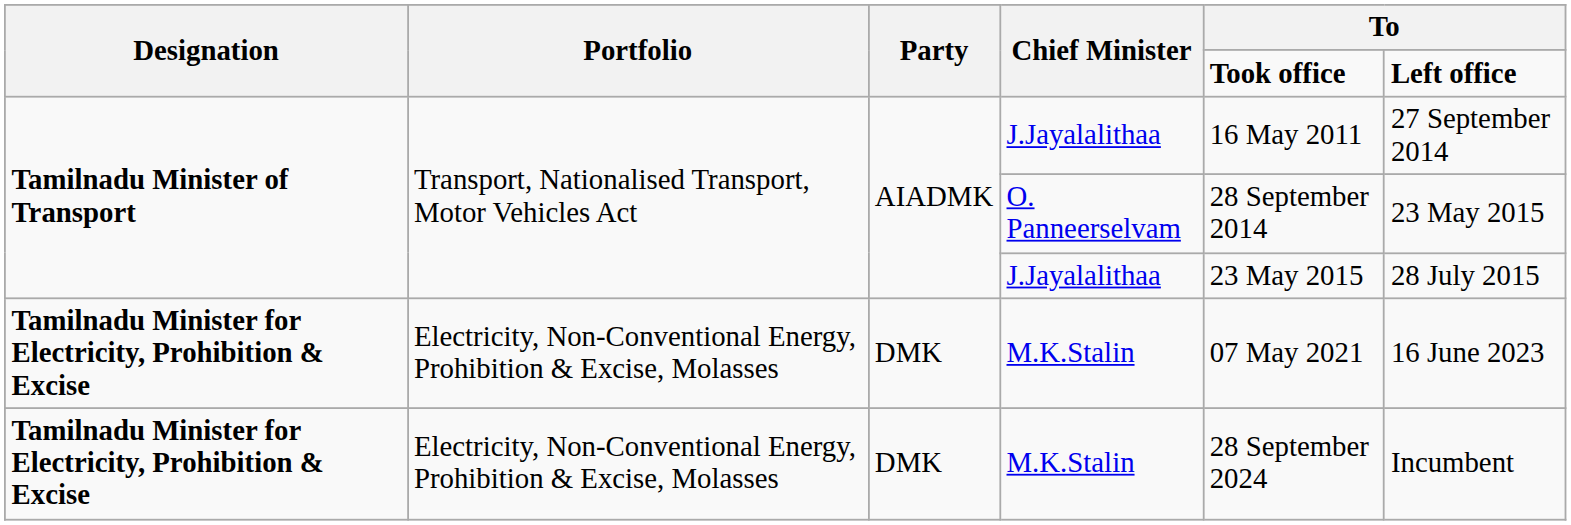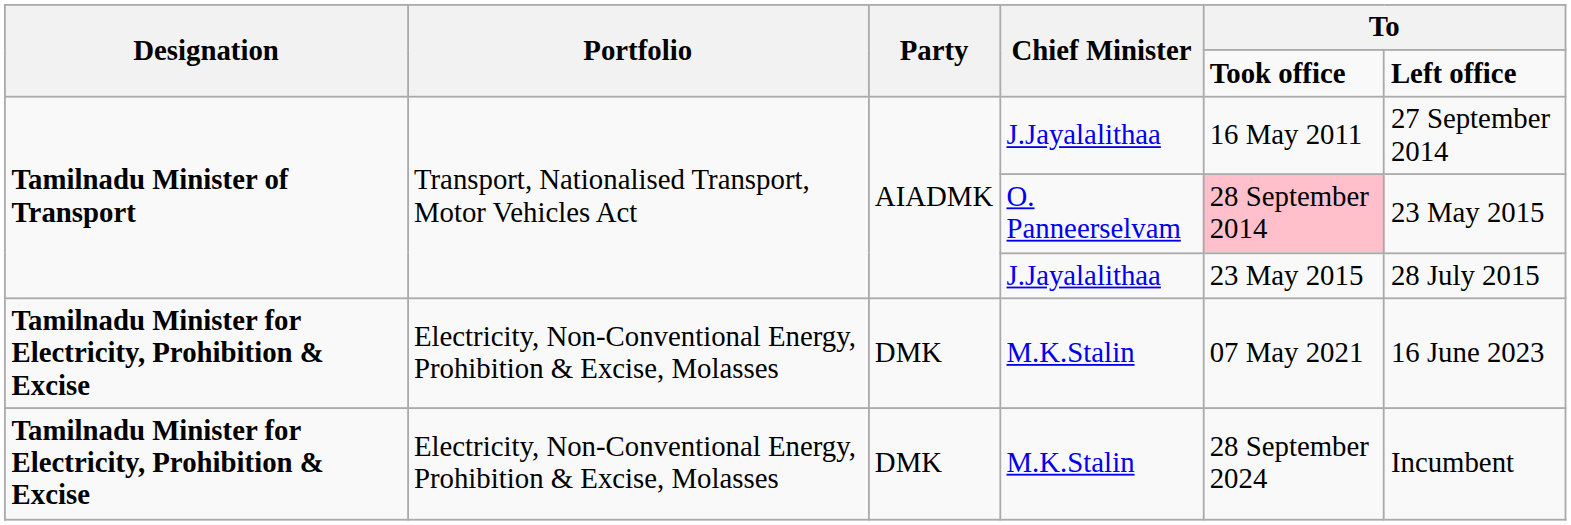(1289, 212) no background -> (1289, 212) pink background
